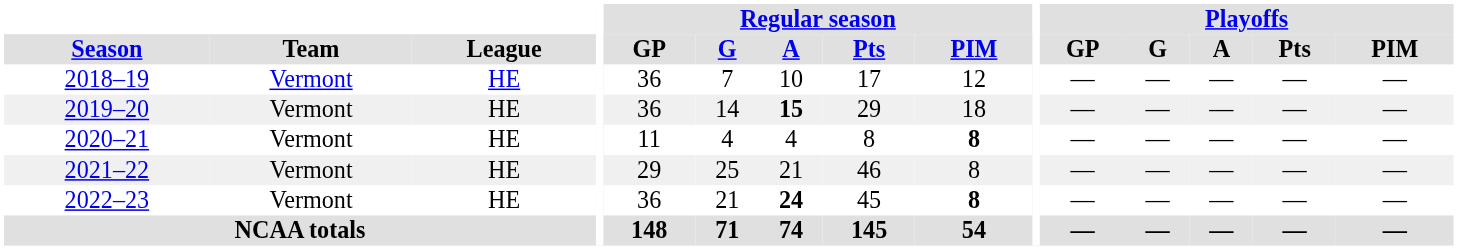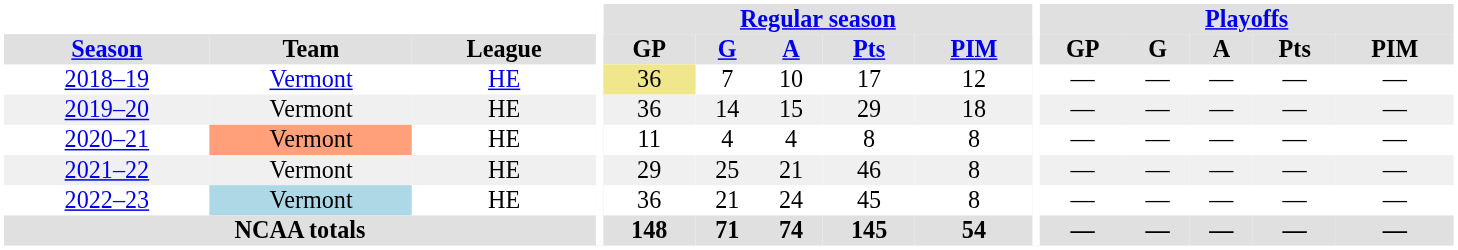(649, 79) no background -> (649, 79) khaki background
(791, 109) bold -> (791, 109) normal
(311, 139) no background -> (311, 139) lightsalmon background
(974, 139) bold -> (974, 139) normal
(311, 200) no background -> (311, 200) lightblue background
(791, 200) bold -> (791, 200) normal
(974, 200) bold -> (974, 200) normal
